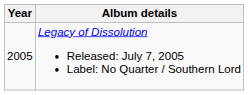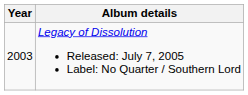(20, 56) 2005 -> (20, 56) 2003
